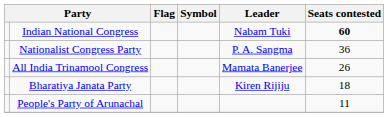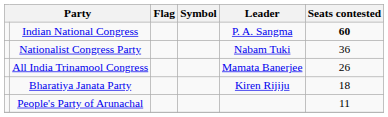(262, 31) Nabam Tuki -> (262, 31) P. A. Sangma
(262, 49) P. A. Sangma -> (262, 49) Nabam Tuki
